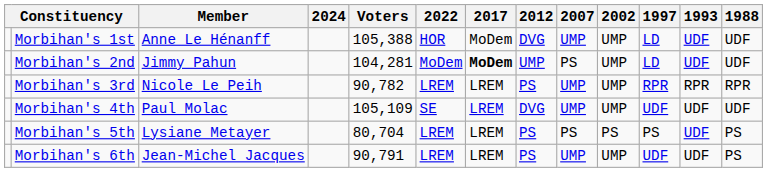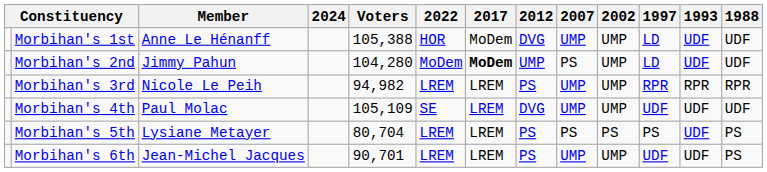(383, 63) 104,281 -> (383, 63) 104,280
(378, 86) 90,782 -> (378, 86) 94,982
(378, 156) 90,791 -> (378, 156) 90,701
